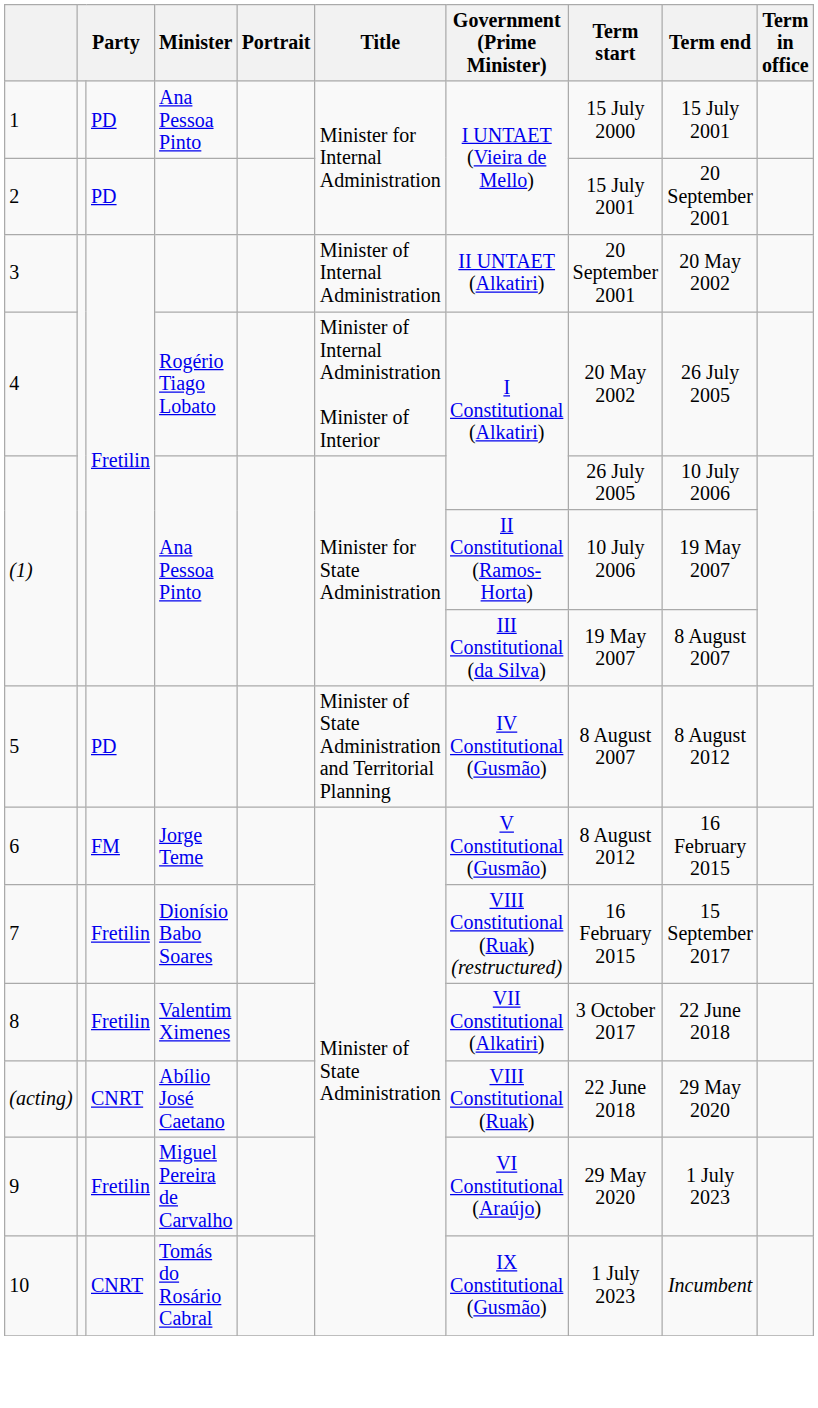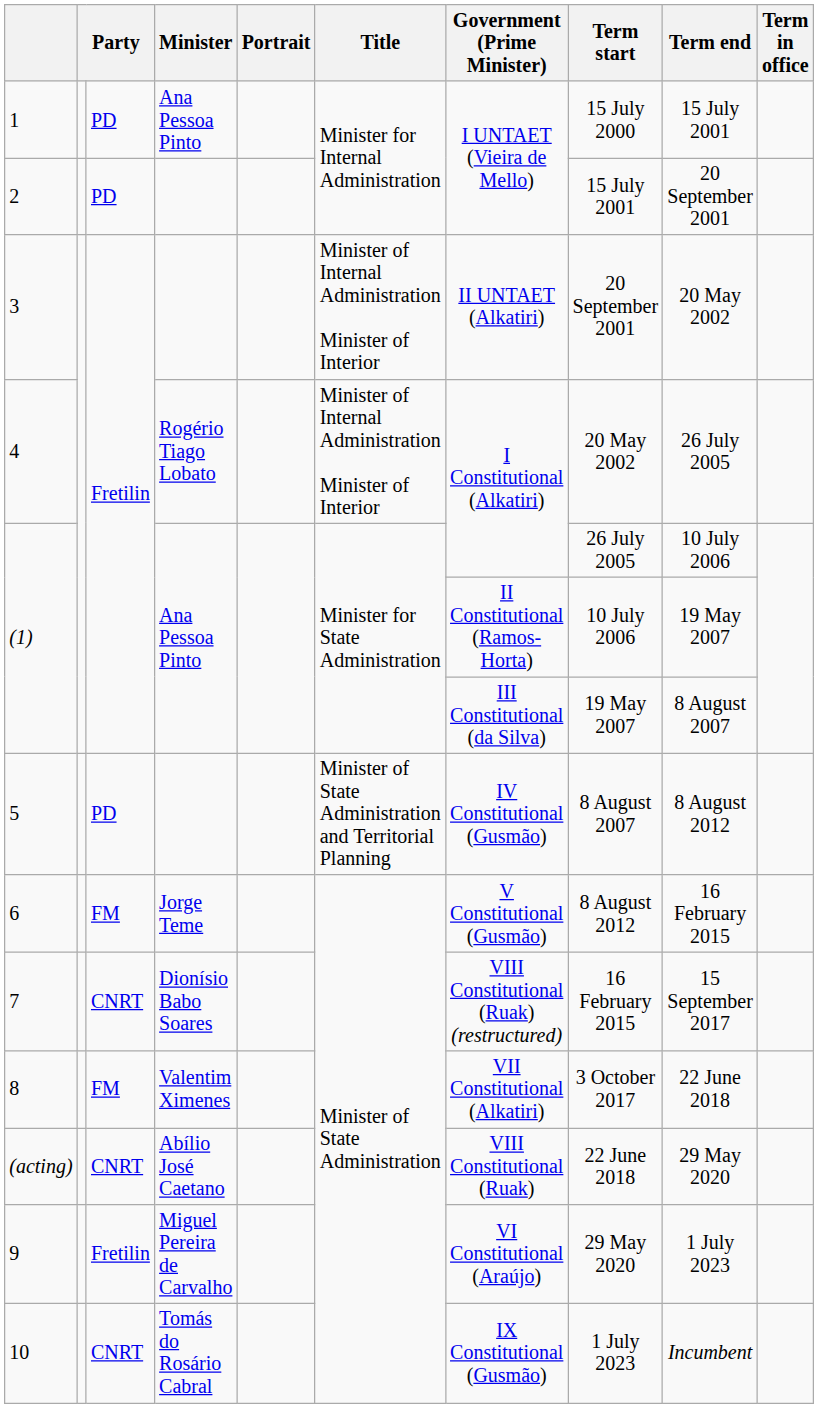(380, 273) Minister of Internal Administration -> (380, 306) Minister of Internal Administration Minister of Interior
(120, 933) Fretilin -> (117, 1001) CNRT
(120, 1021) Fretilin -> (105, 1089) FM
